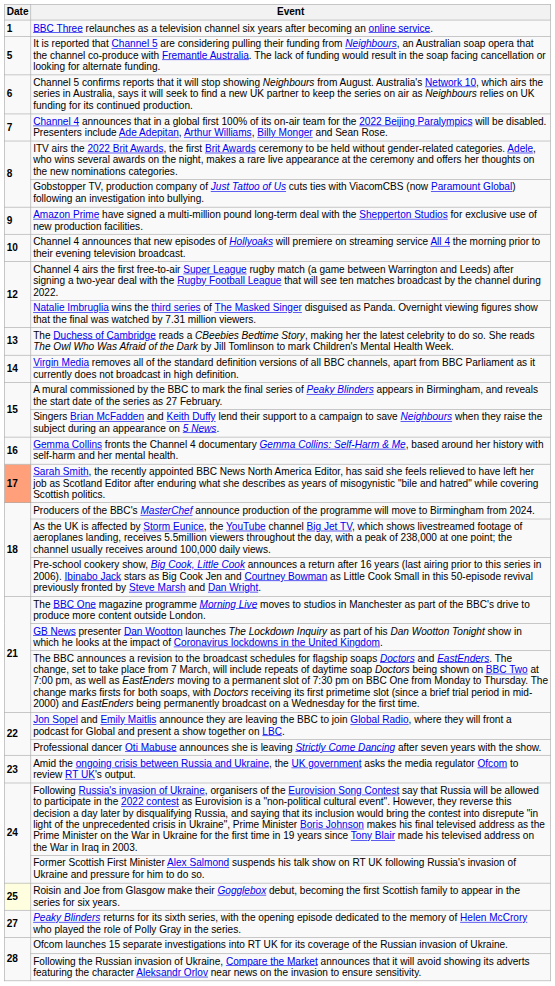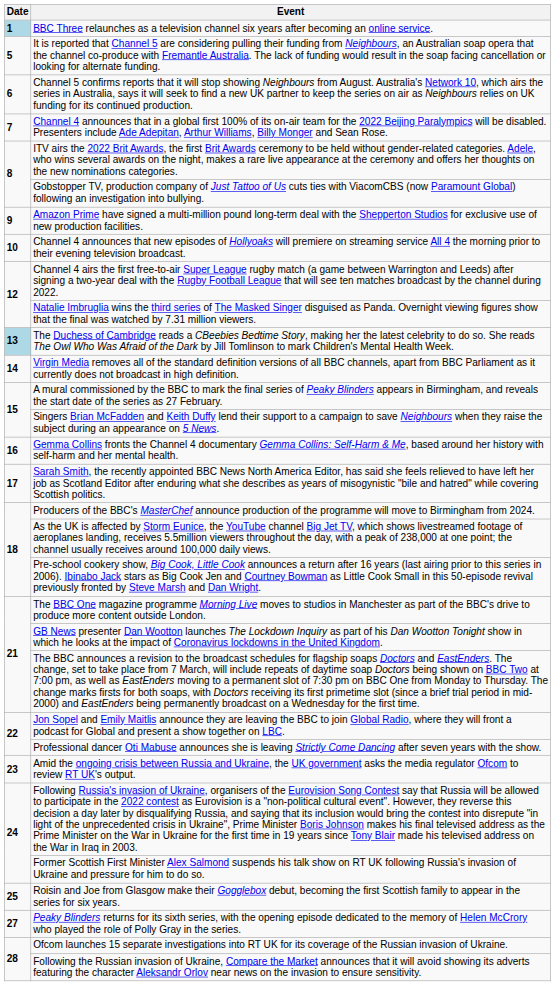(9, 28) no background -> (9, 28) lightblue background
(12, 341) no background -> (12, 341) lightblue background
(12, 483) lightsalmon background -> (12, 483) no background
(12, 896) lightyellow background -> (12, 896) no background
